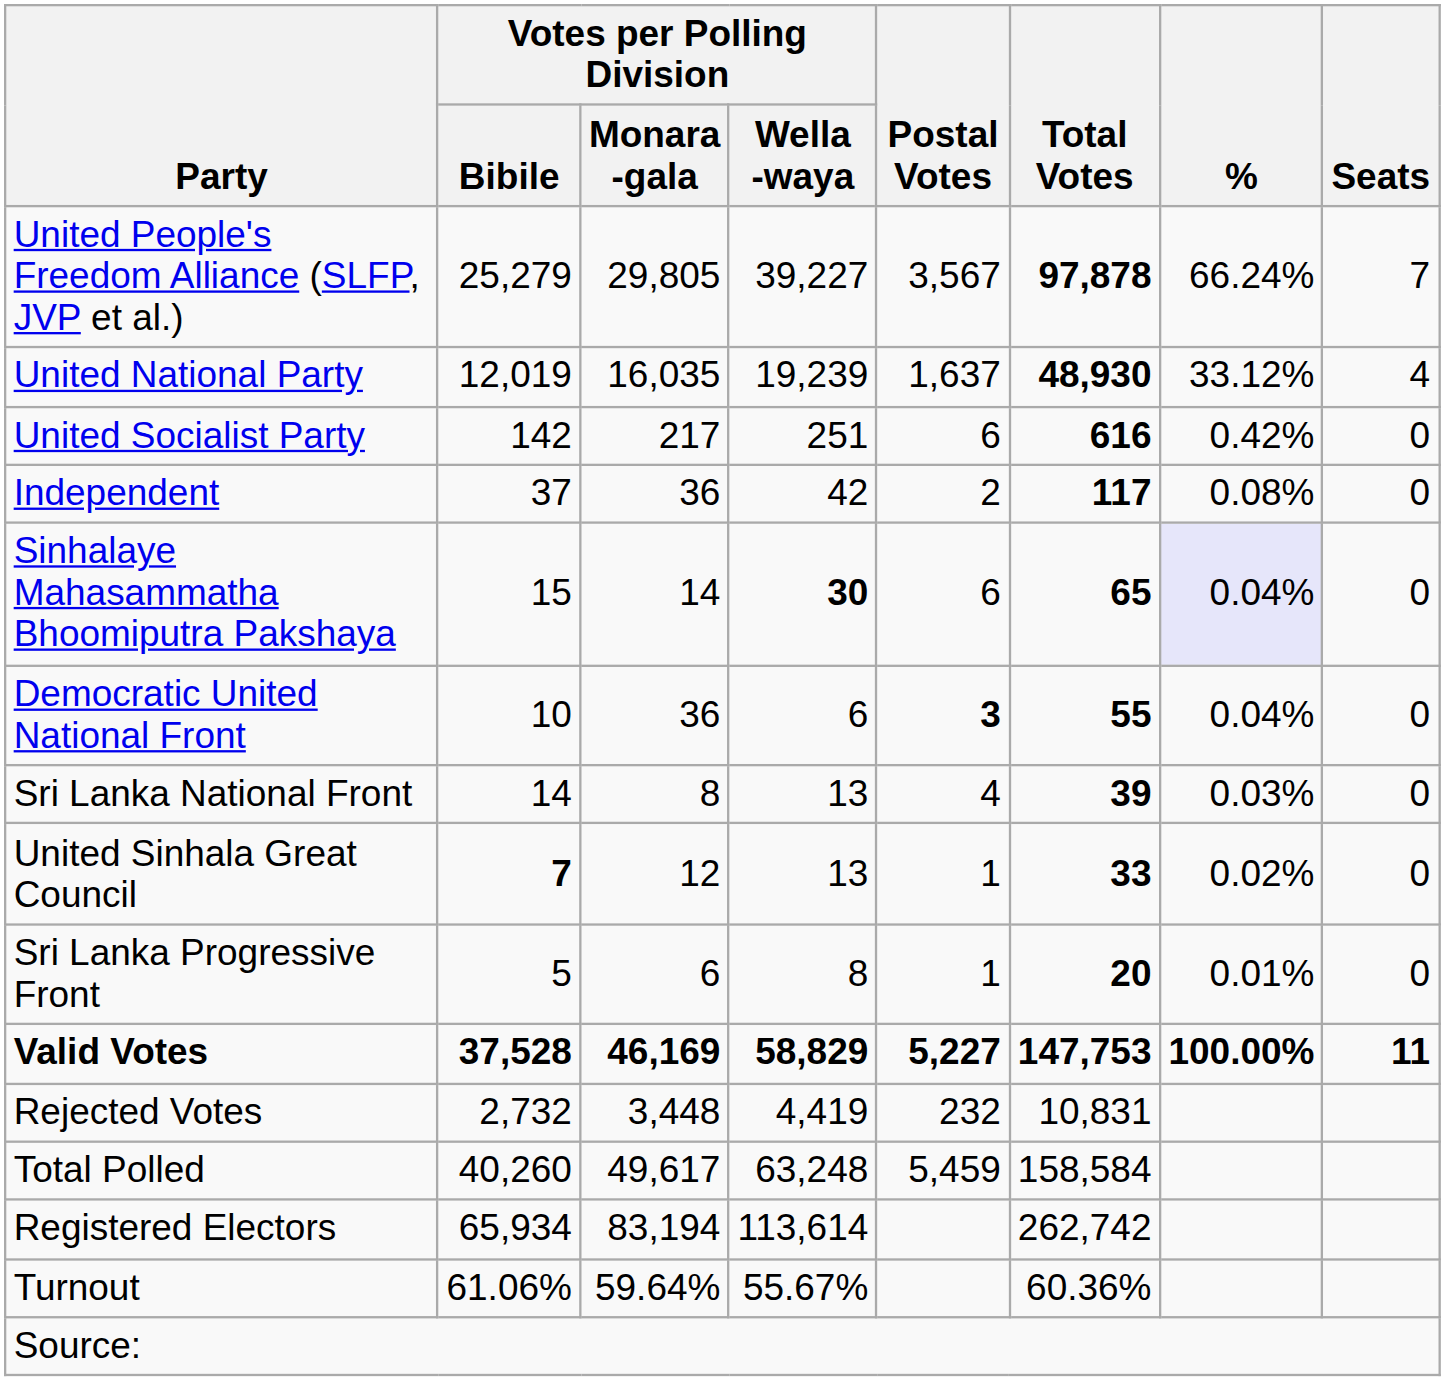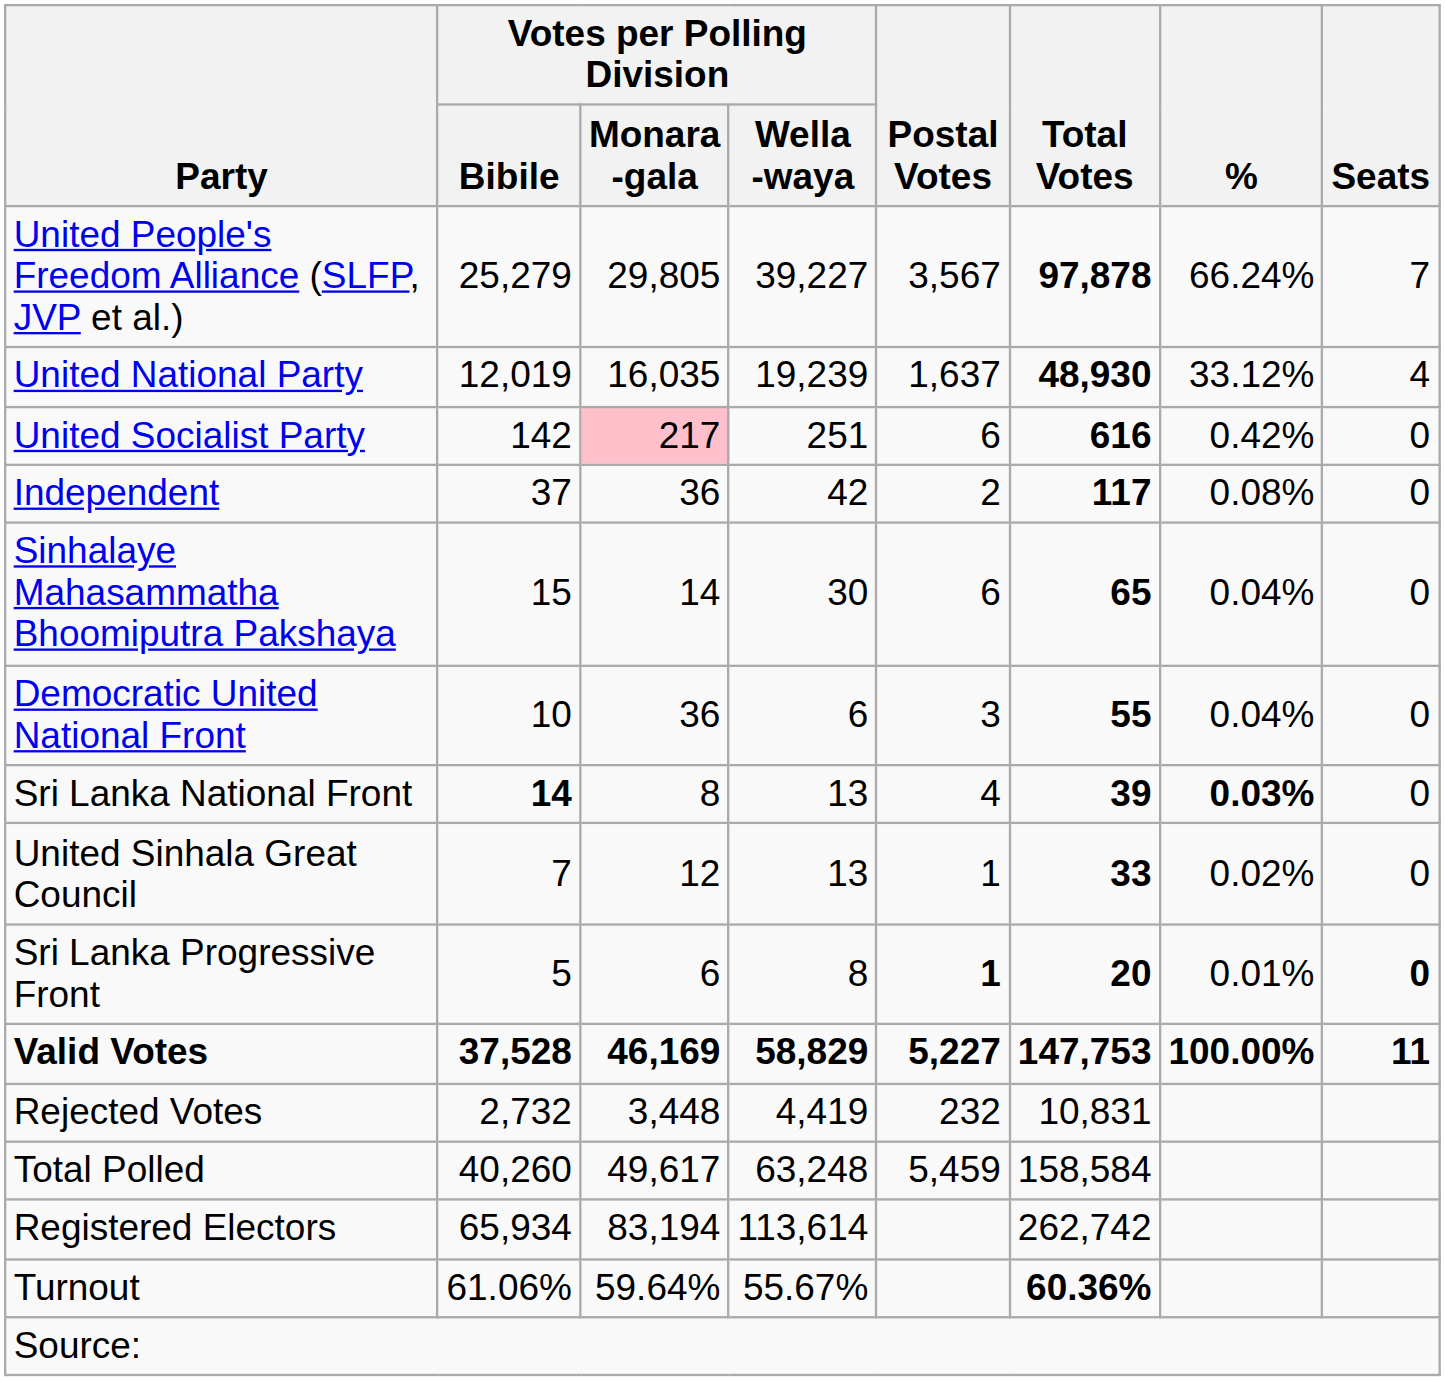(690, 434) no background -> (690, 434) pink background
(848, 593) bold -> (848, 593) normal
(1262, 593) lavender background -> (1262, 593) no background
(991, 714) bold -> (991, 714) normal
(551, 793) normal -> (551, 793) bold
(1262, 793) normal -> (1262, 793) bold
(562, 873) bold -> (562, 873) normal
(991, 973) normal -> (991, 973) bold
(1420, 973) normal -> (1420, 973) bold
(1089, 1287) normal -> (1089, 1287) bold
